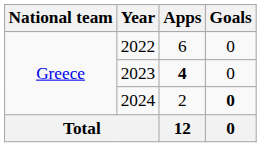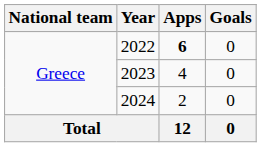(182, 45) normal -> (182, 45) bold
(182, 73) bold -> (182, 73) normal
(231, 100) bold -> (231, 100) normal
